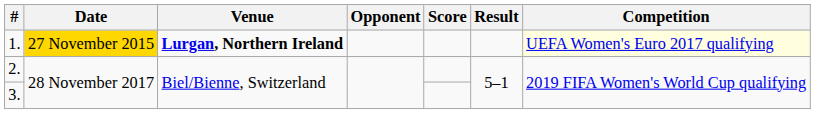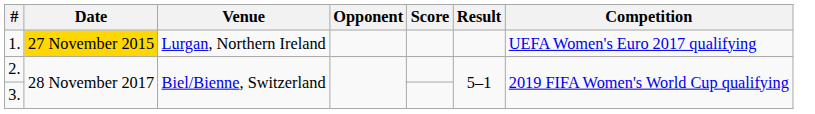(252, 43) bold -> (244, 43) normal
(650, 43) lightyellow background -> (633, 43) no background
